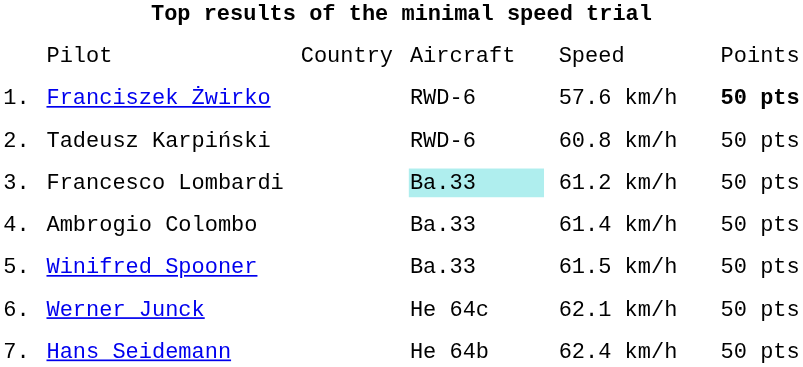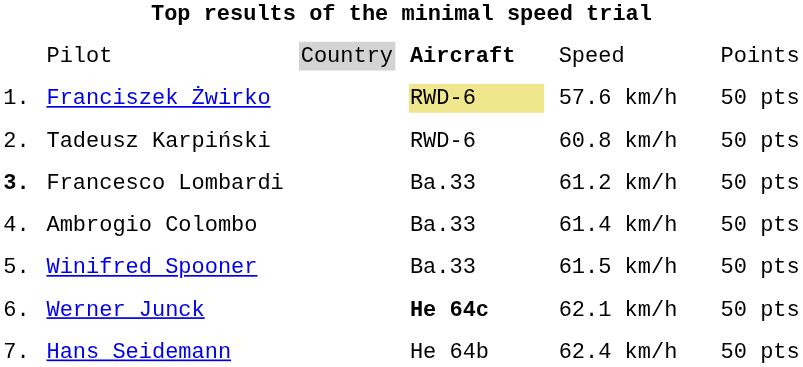(347, 56) no background -> (347, 56) lightgrey background
(476, 56) normal -> (476, 56) bold
(443, 98) no background -> (443, 98) khaki background
(760, 98) bold -> (760, 98) normal
(16, 183) normal -> (16, 183) bold
(443, 183) paleturquoise background -> (443, 183) no background
(449, 310) normal -> (449, 310) bold
